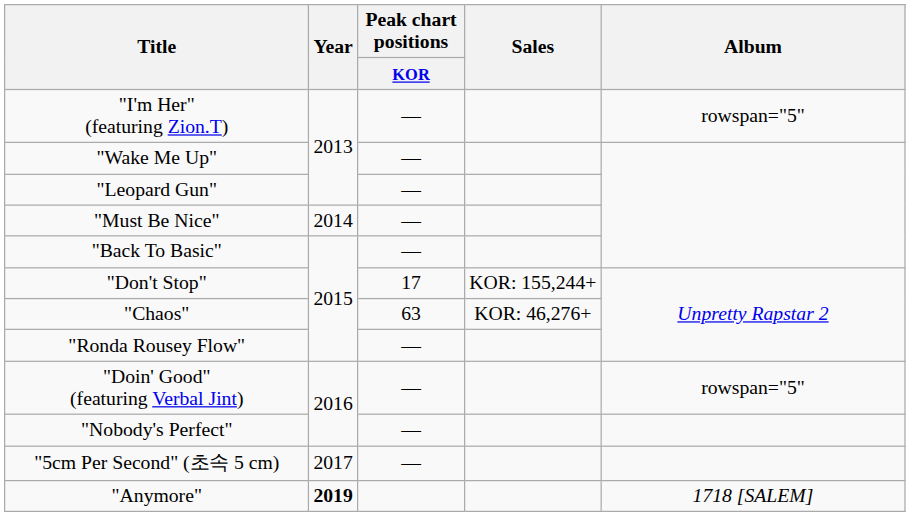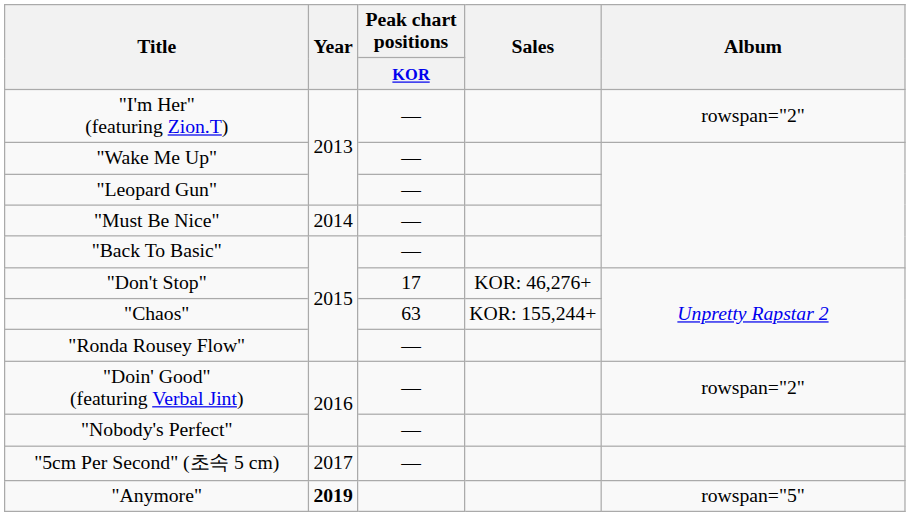(753, 115) rowspan="5" -> (753, 115) rowspan="2"
(533, 282) KOR: 155,244+ -> (533, 282) KOR: 46,276+
(533, 314) KOR: 46,276+ -> (533, 314) KOR: 155,244+
(753, 387) rowspan="5" -> (753, 387) rowspan="2"
(753, 495) 1718 [SALEM] -> (753, 495) rowspan="5"
